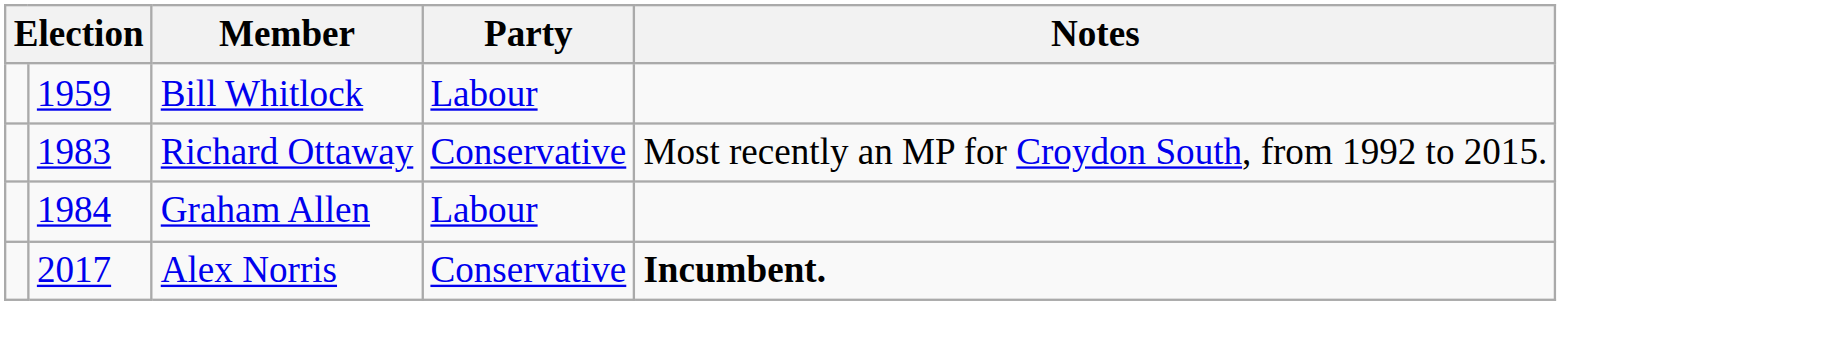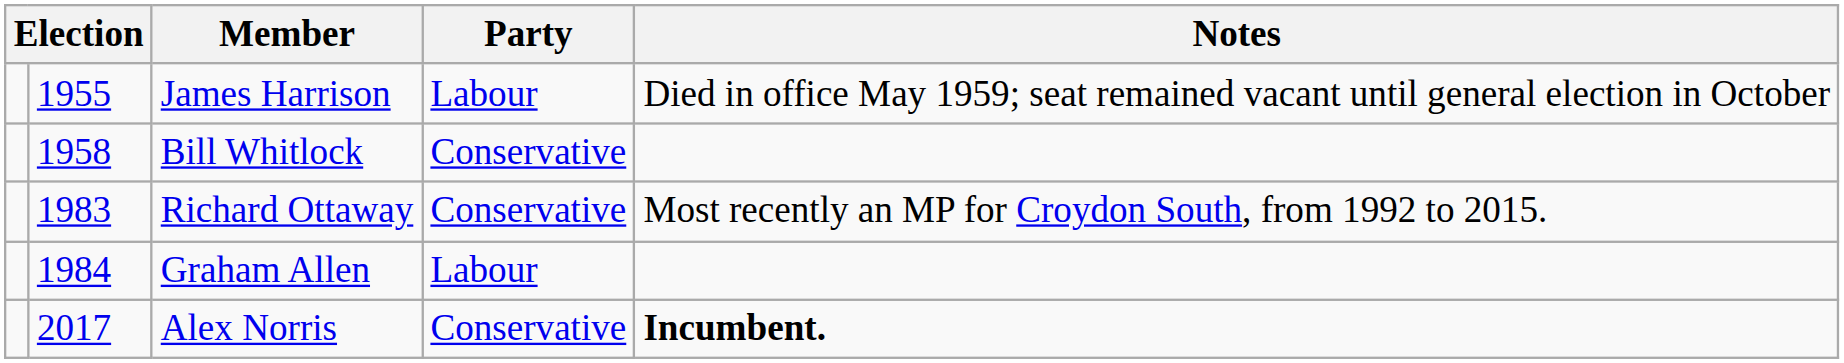+ row: (276, 92)
(74, 92) 1959 -> (74, 151) 1958
(484, 92) Labour -> (528, 151) Conservative
